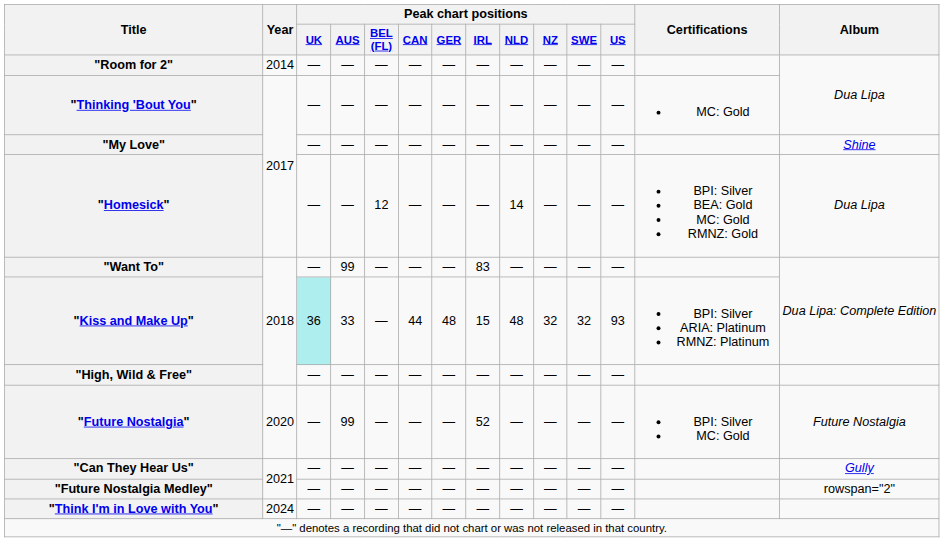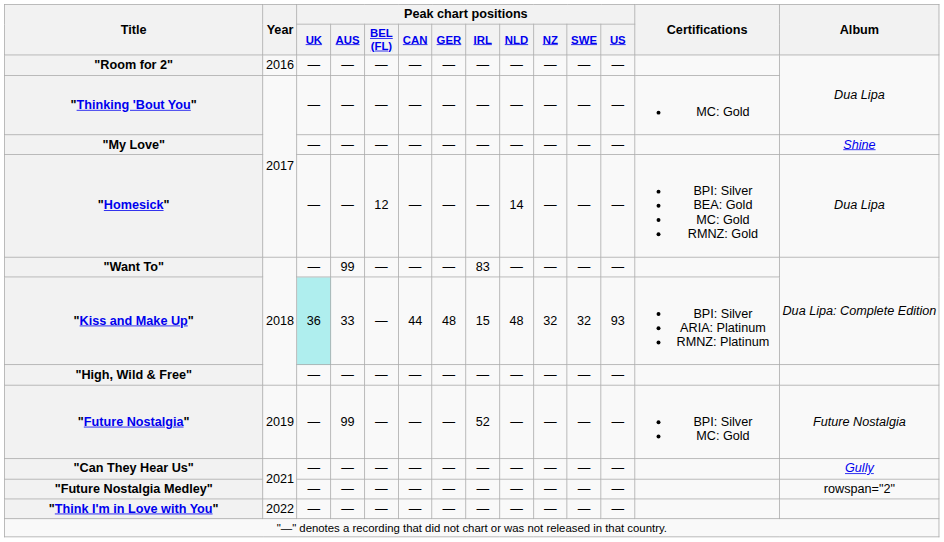(280, 65) 2014 -> (280, 65) 2016
(280, 421) 2020 -> (280, 421) 2019
(280, 508) 2024 -> (280, 508) 2022
